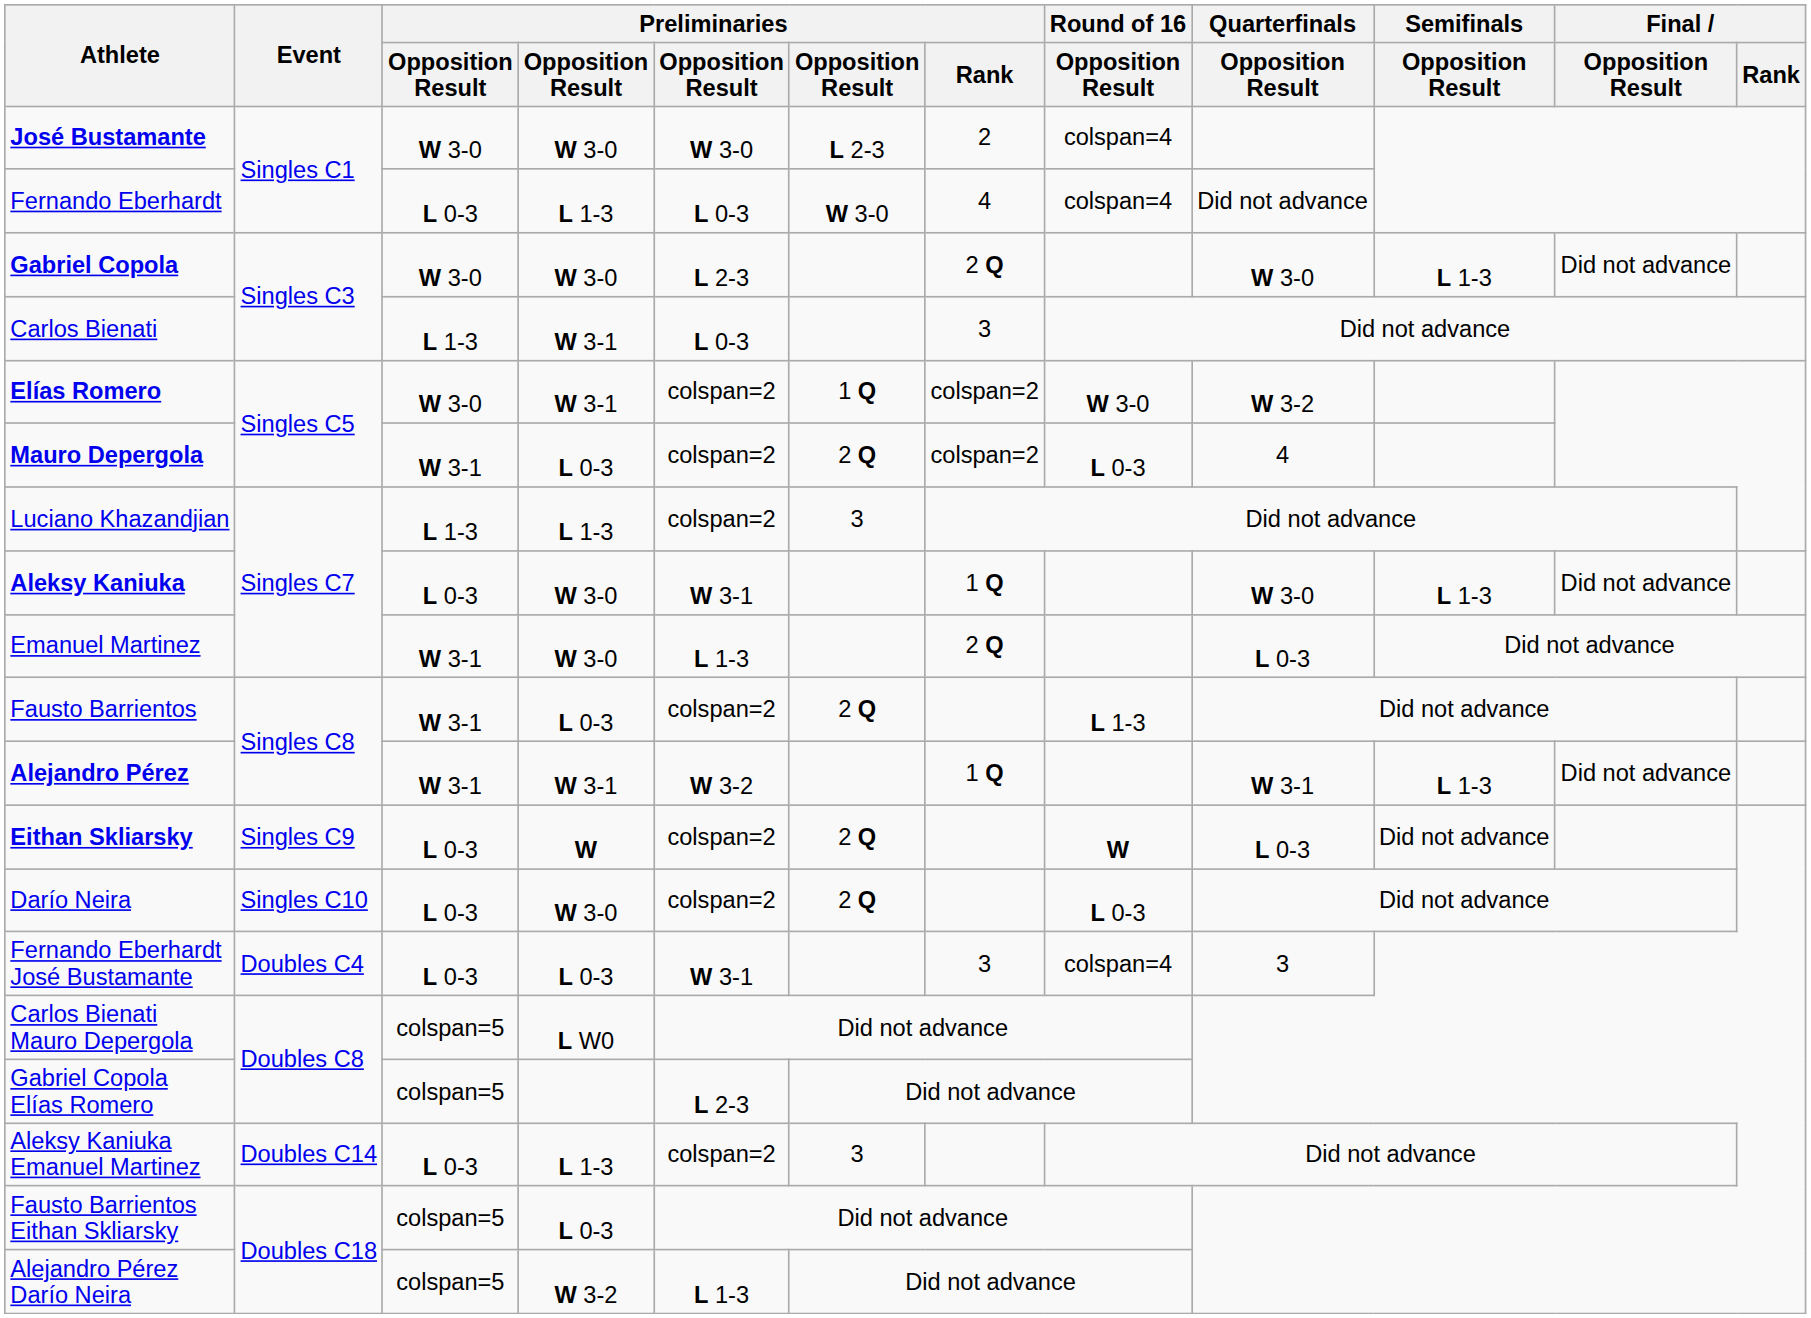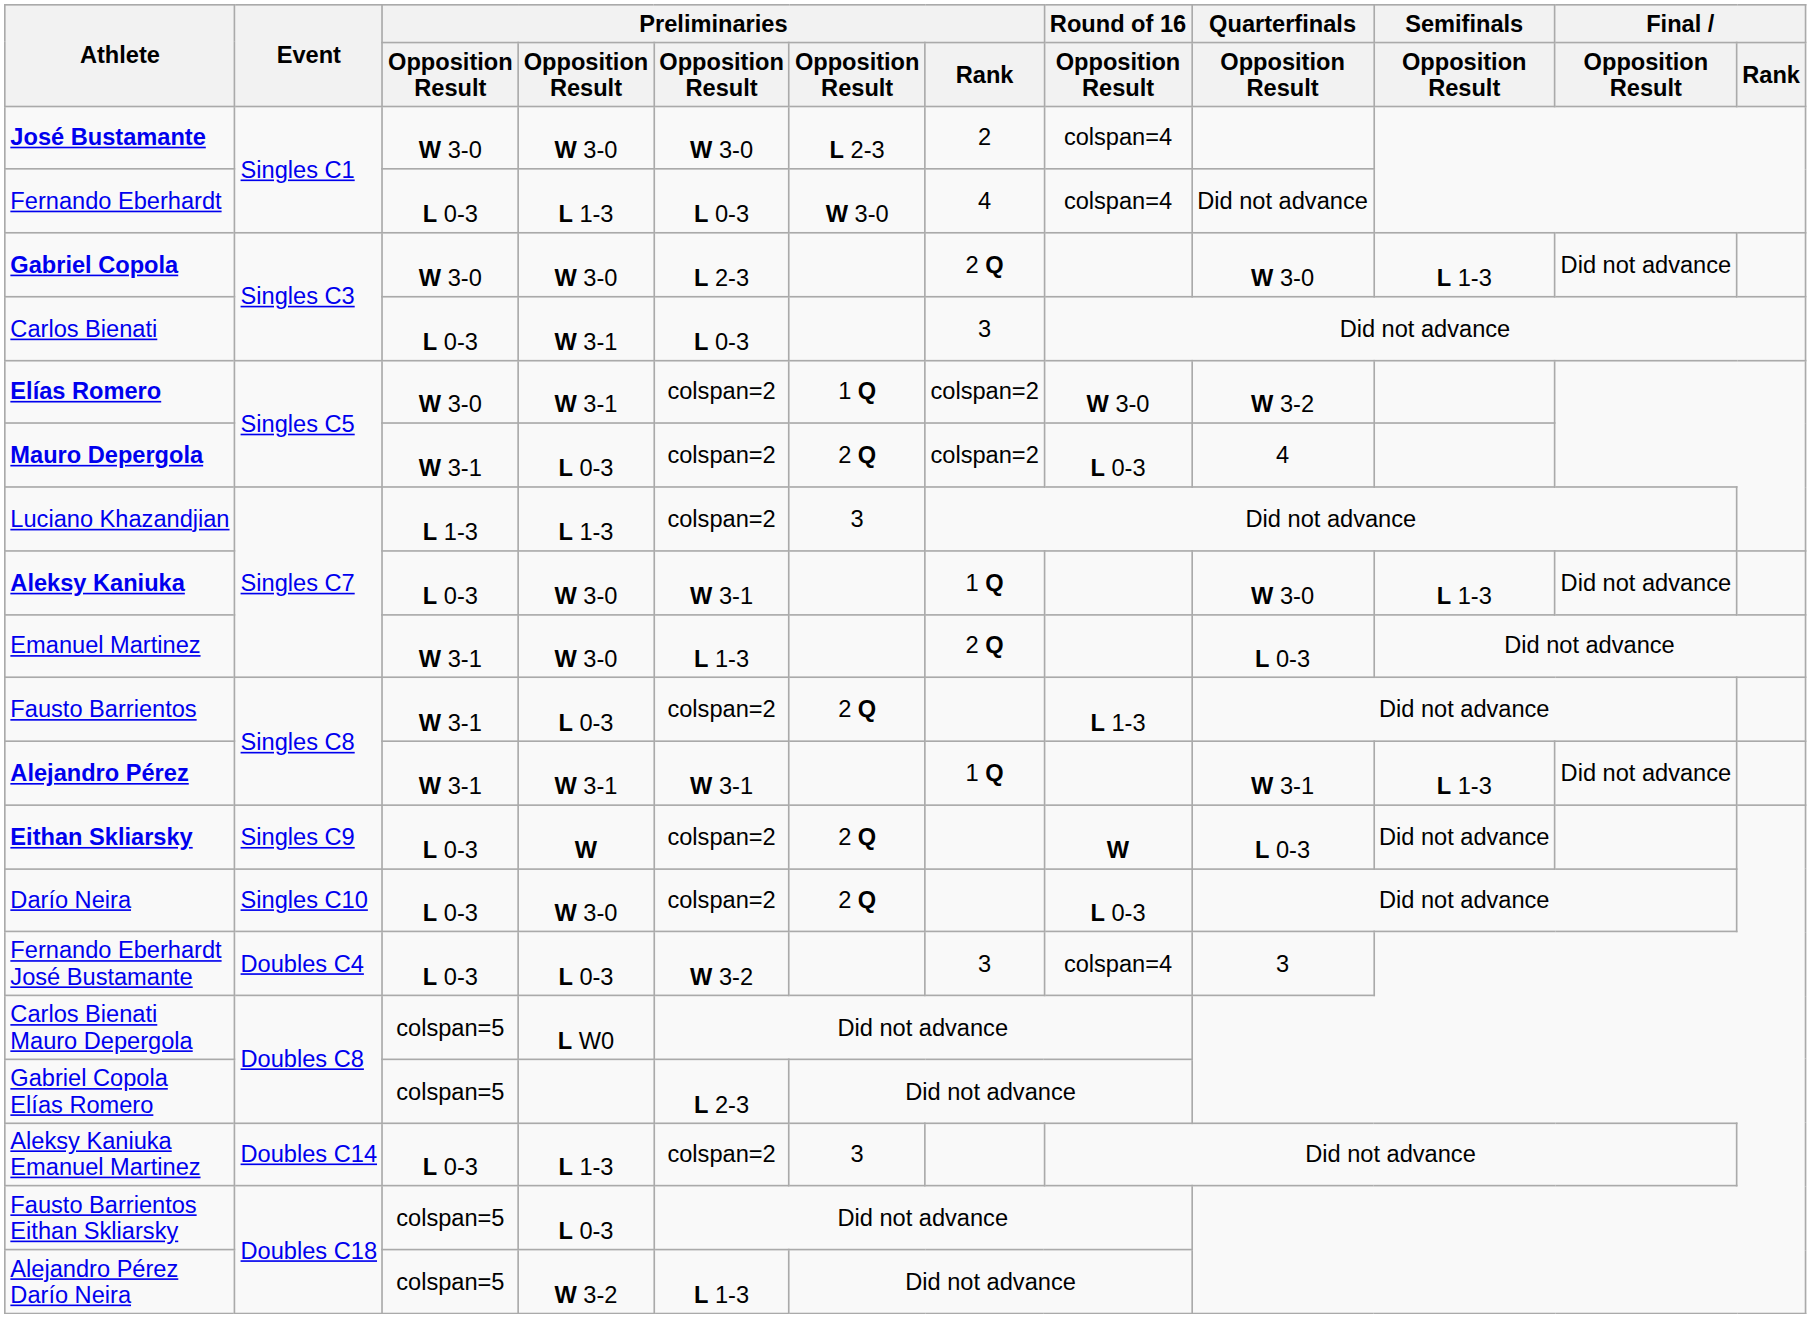(450, 342) L 1-3 -> (450, 342) L 0-3
(722, 786) W 3-2 -> (722, 786) W 3-1
(722, 977) W 3-1 -> (722, 977) W 3-2
